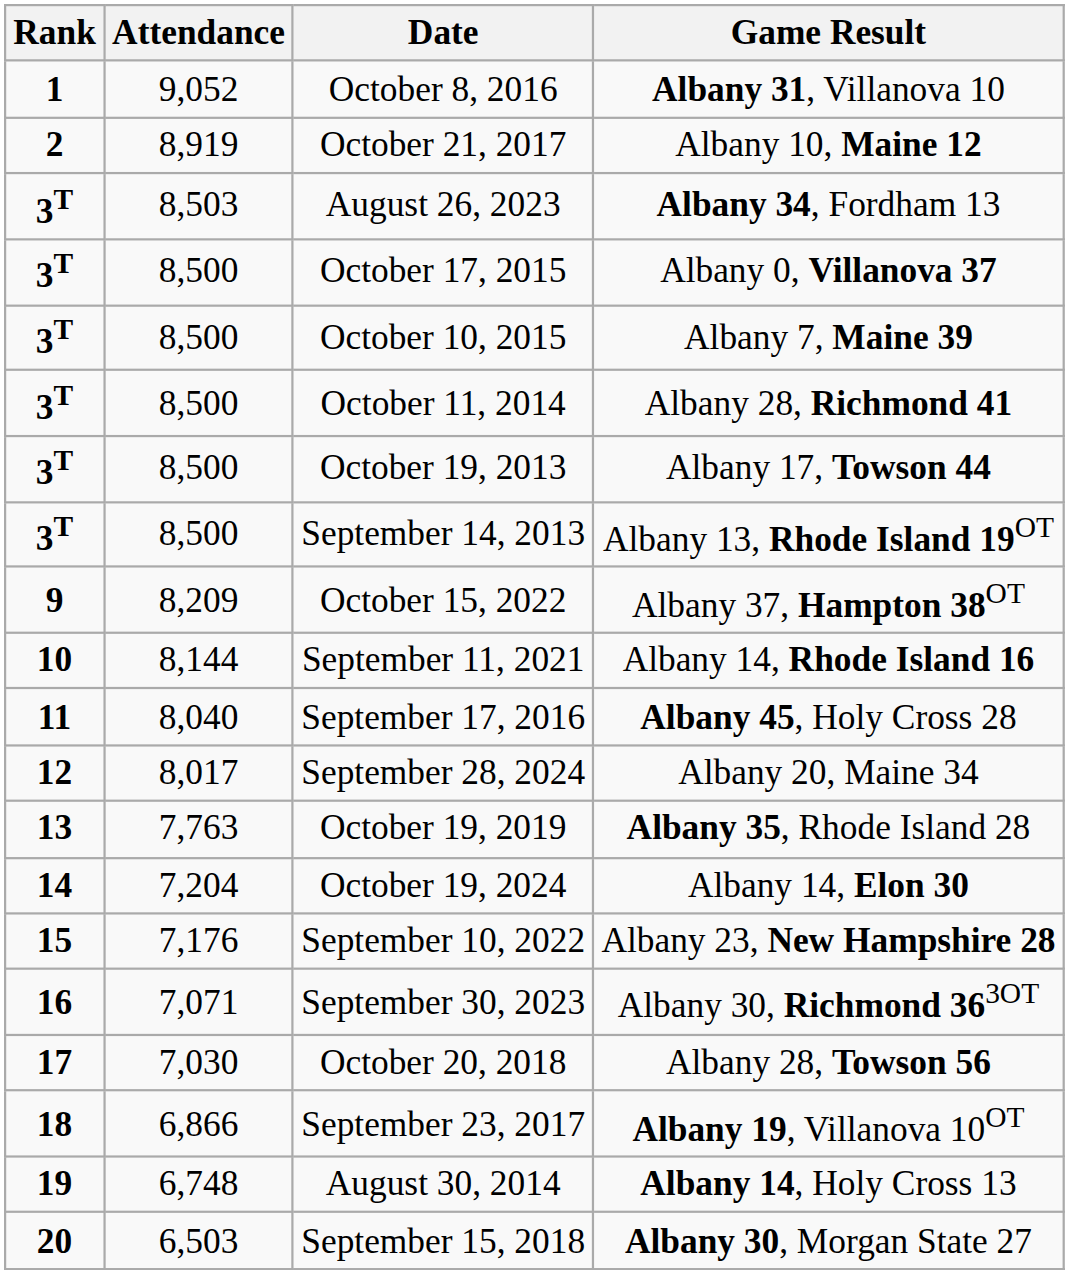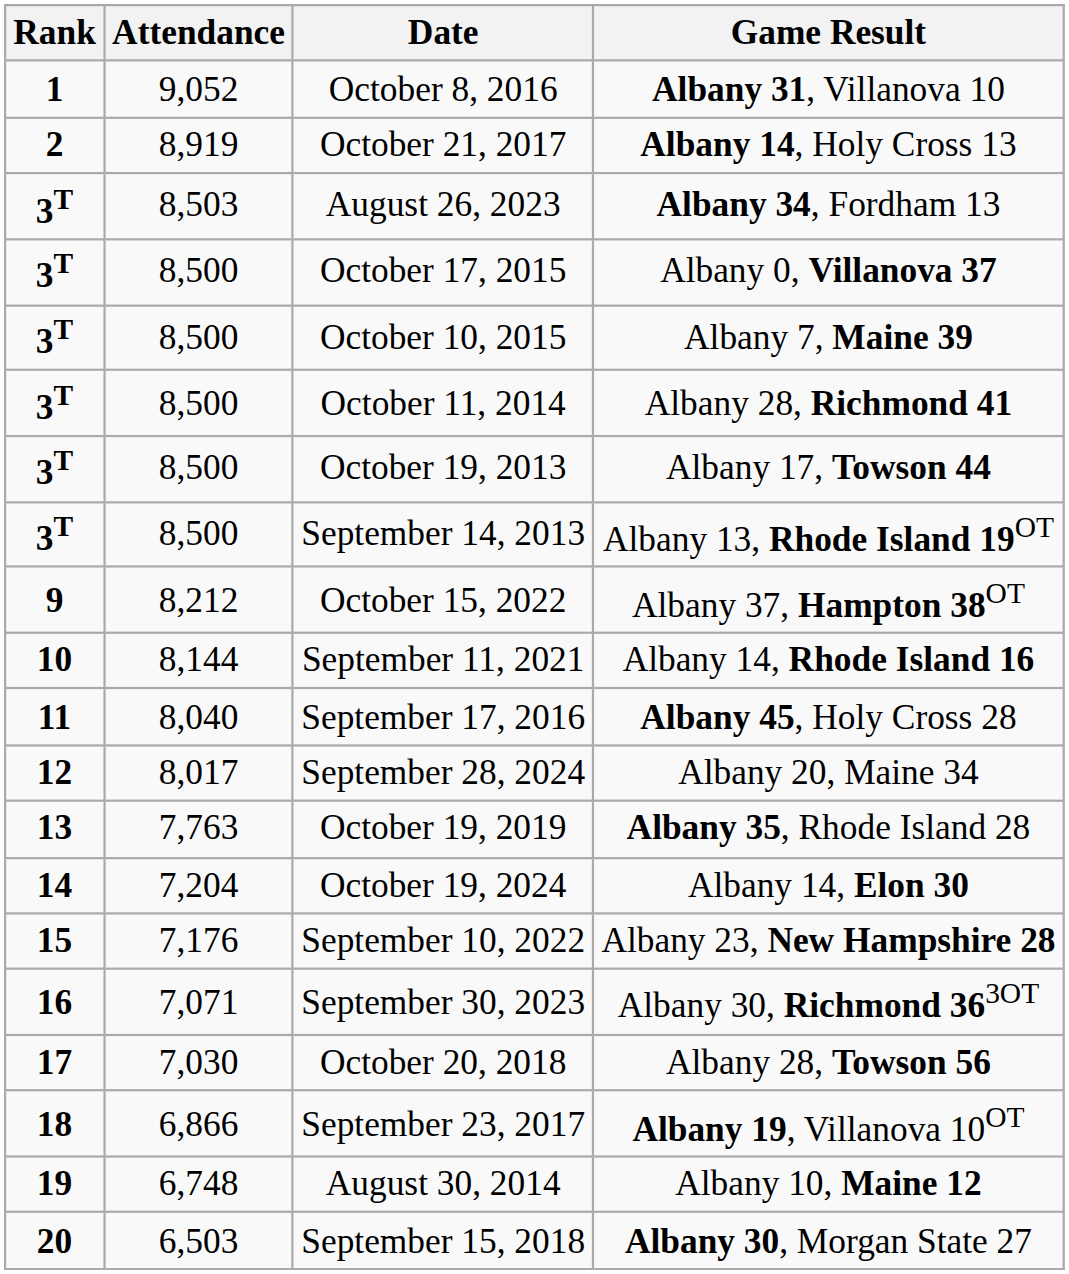(828, 144) Albany 10, Maine 12 -> (828, 144) Albany 14, Holy Cross 13
(199, 599) 8,209 -> (199, 599) 8,212
(828, 1184) Albany 14, Holy Cross 13 -> (828, 1184) Albany 10, Maine 12
